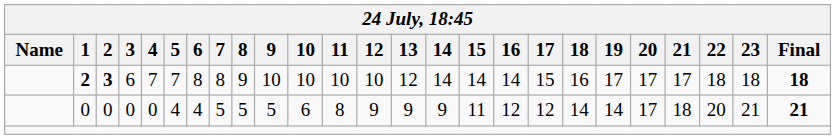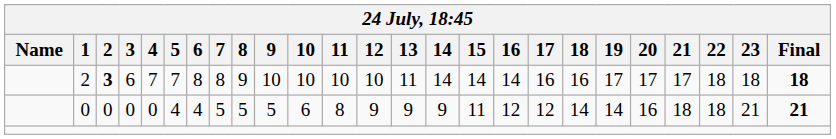(85, 79) bold -> (85, 79) normal
(408, 79) 12 -> (408, 79) 11
(545, 79) 15 -> (545, 79) 16
(648, 110) 17 -> (648, 110) 16
(716, 110) 20 -> (716, 110) 18
